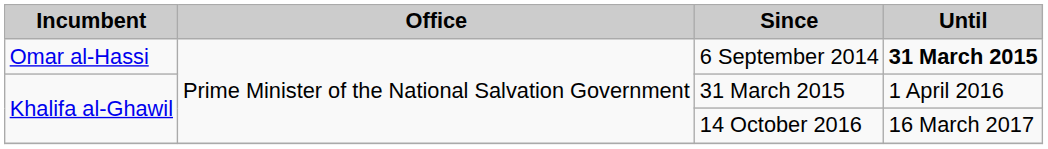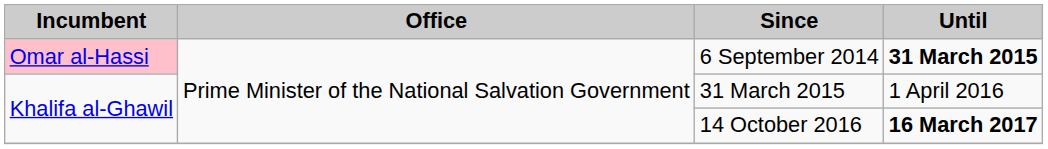(79, 56) no background -> (79, 56) pink background
(961, 125) normal -> (963, 125) bold
